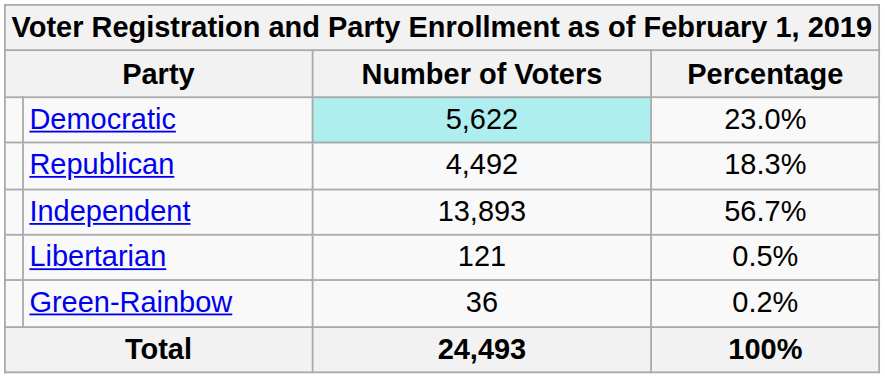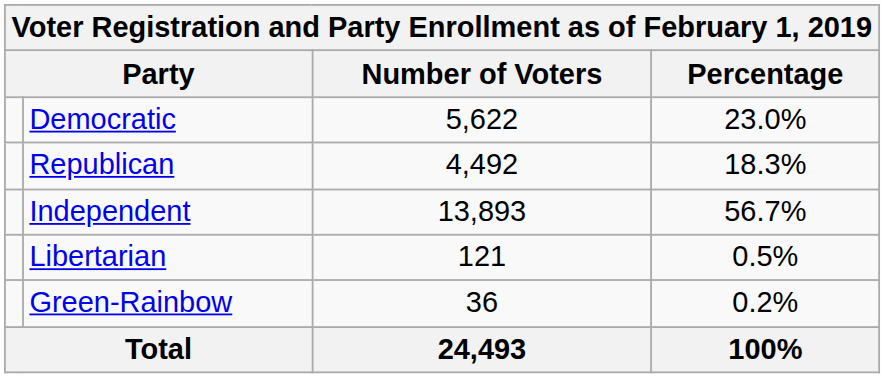(482, 119) paleturquoise background -> (482, 119) no background
